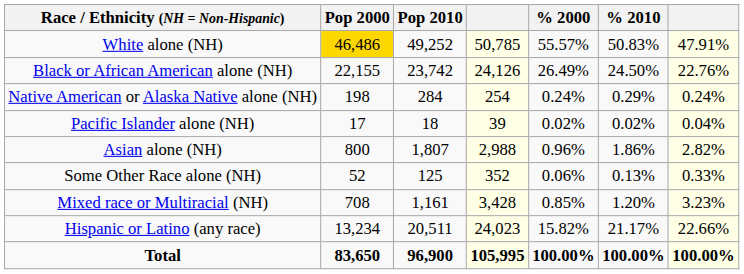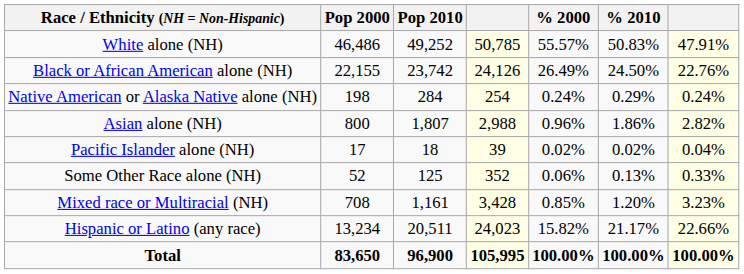(357, 44) gold background -> (357, 44) no background
rows swapped: (163, 149) <-> (163, 123)
